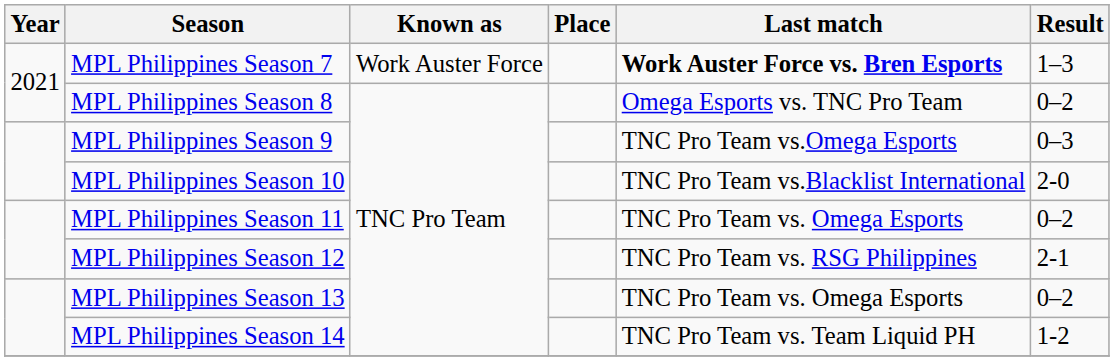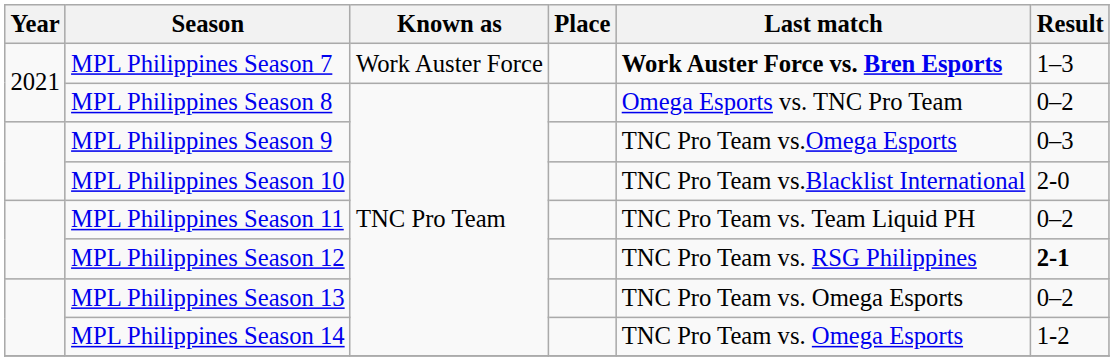(792, 219) TNC Pro Team vs. Omega Esports -> (799, 219) TNC Pro Team vs. Team Liquid PH
(1053, 258) normal -> (1053, 258) bold
(799, 336) TNC Pro Team vs. Team Liquid PH -> (792, 336) TNC Pro Team vs. Omega Esports
